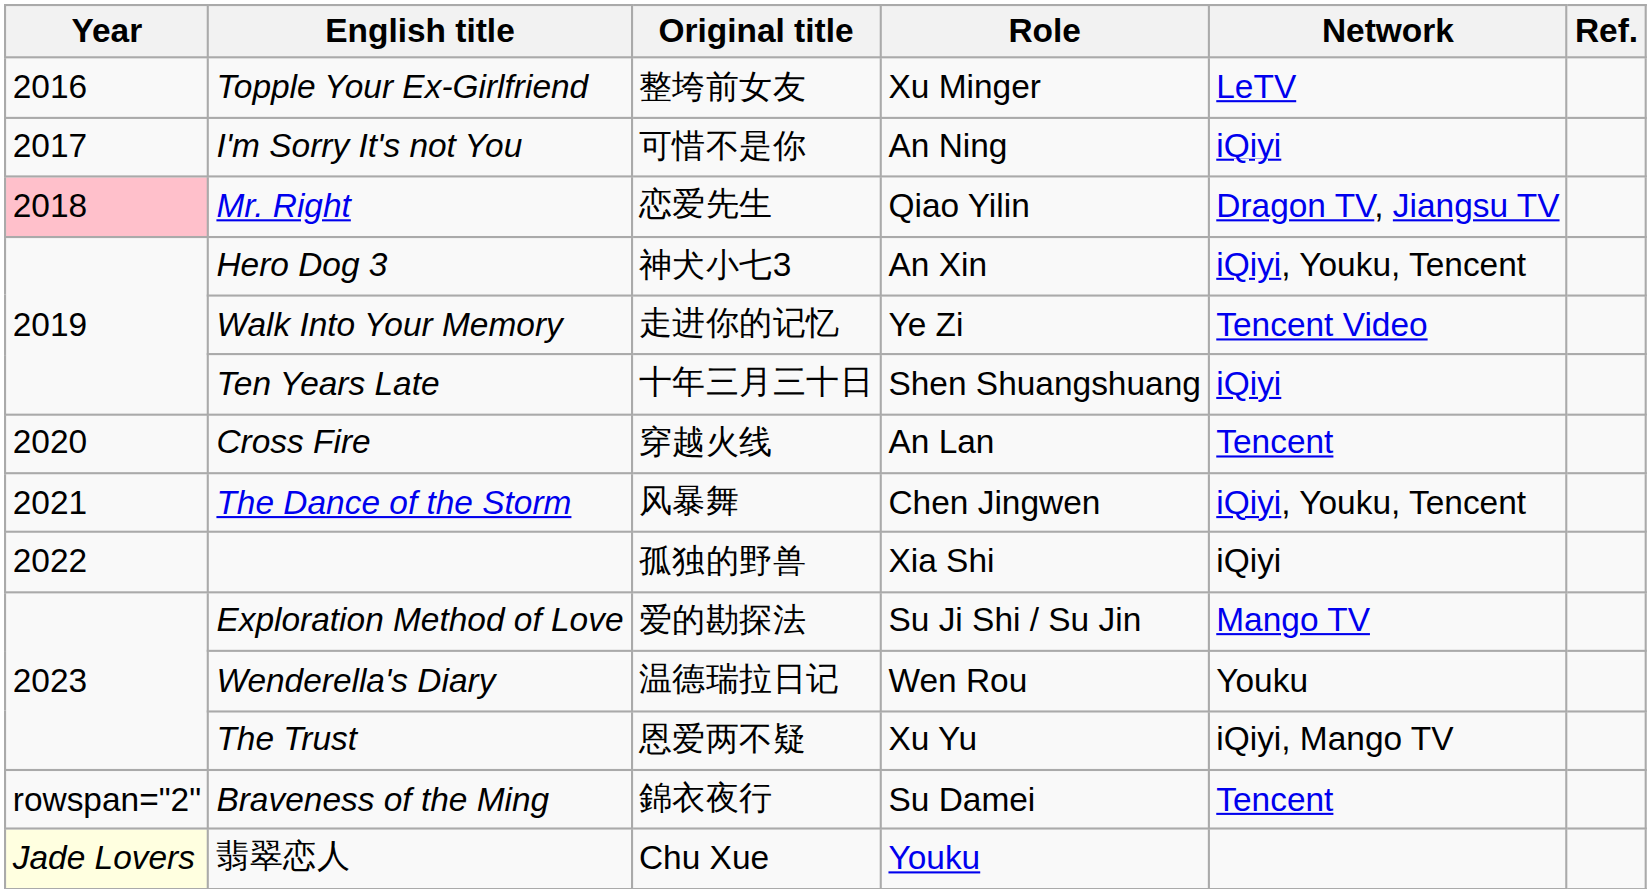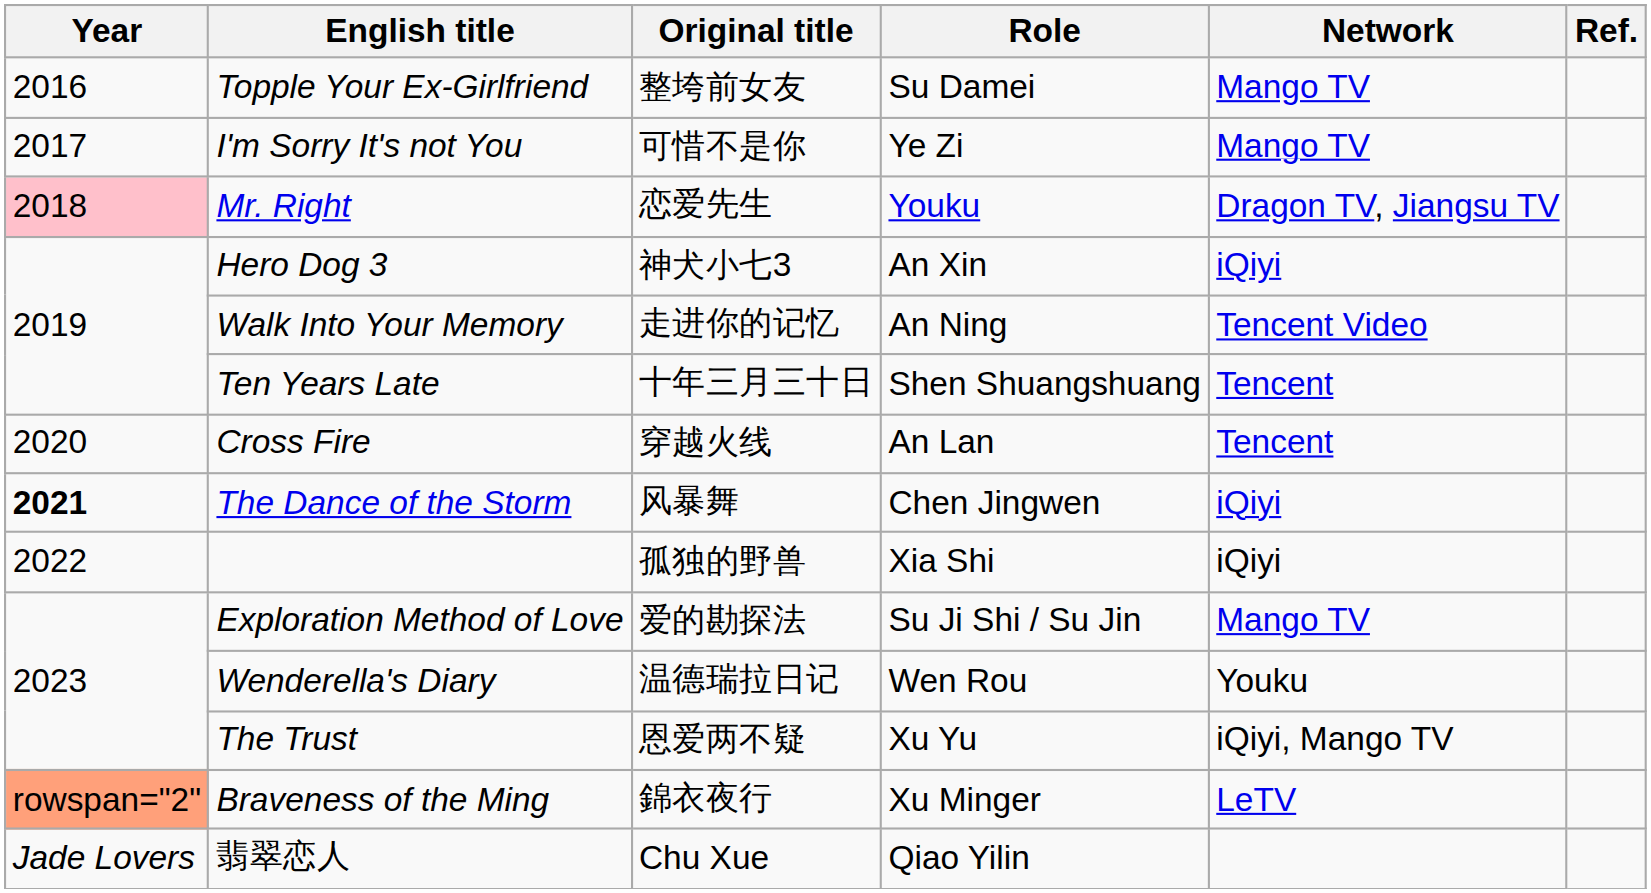(965, 87) Xu Minger -> (962, 87) Su Damei
(1256, 87) LeTV -> (1293, 87) Mango TV
(948, 146) An Ning -> (926, 146) Ye Zi
(1249, 146) iQiyi -> (1293, 146) Mango TV
(959, 205) Qiao Yilin -> (934, 205) Youku
(1371, 265) iQiyi, Youku, Tencent -> (1249, 265) iQiyi
(926, 324) Ye Zi -> (948, 324) An Ning
(1249, 383) iQiyi -> (1275, 383) Tencent
(50, 502) normal -> (50, 502) bold
(1371, 502) iQiyi, Youku, Tencent -> (1249, 502) iQiyi
(107, 798) no background -> (107, 798) lightsalmon background
(962, 798) Su Damei -> (965, 798) Xu Minger
(1275, 798) Tencent -> (1256, 798) LeTV
(104, 858) lightyellow background -> (104, 858) no background
(934, 858) Youku -> (959, 858) Qiao Yilin
